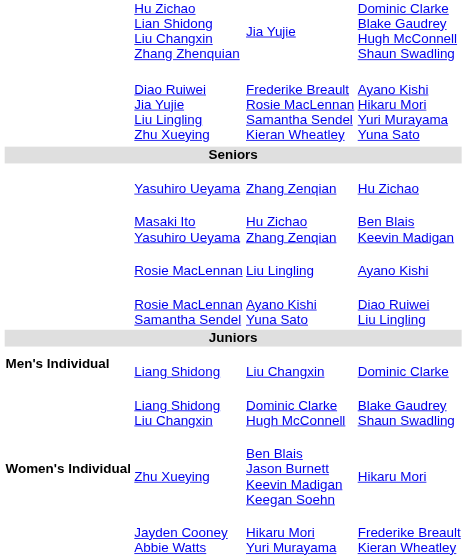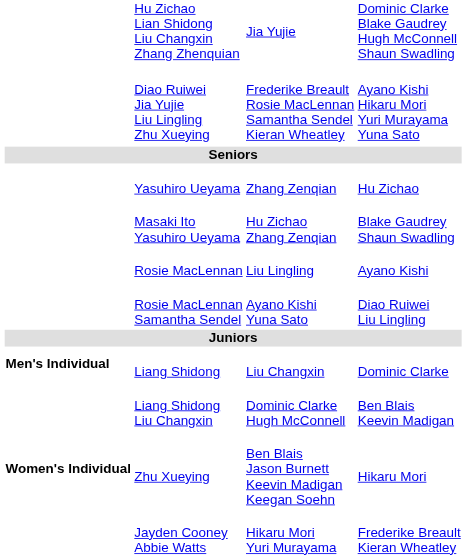(406, 229) Ben Blais Keevin Madigan -> (406, 229) Blake Gaudrey Shaun Swadling
(406, 412) Blake Gaudrey Shaun Swadling -> (406, 412) Ben Blais Keevin Madigan
